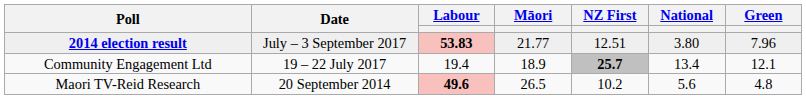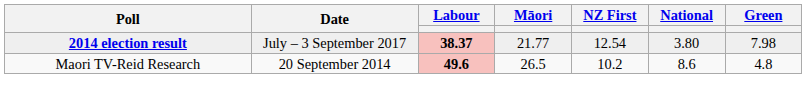(456, 43) 53.83 -> (456, 43) 38.37
(610, 43) 12.51 -> (610, 43) 12.54
(763, 43) 7.96 -> (763, 43) 7.98
- row: (128, 64)
(687, 84) 5.6 -> (687, 64) 8.6
